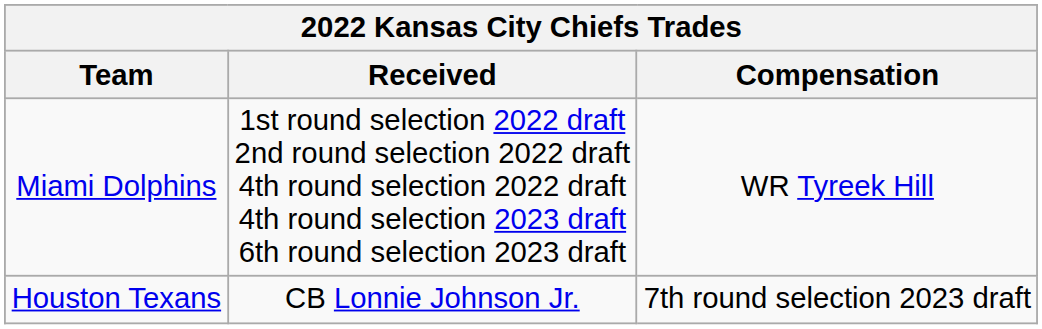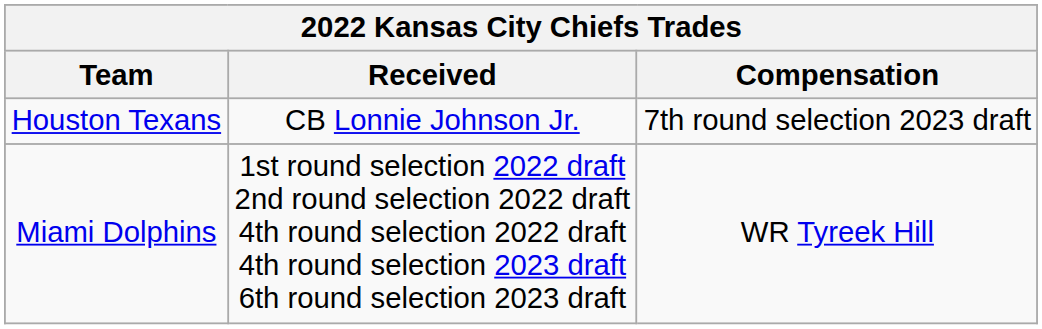rows swapped: (116, 186) <-> (116, 298)
